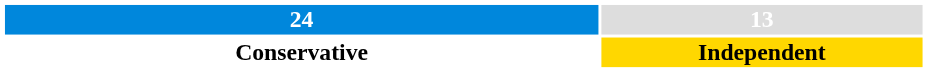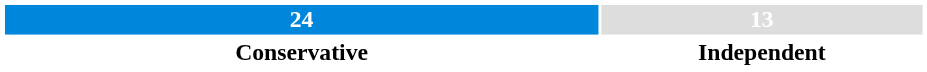(762, 52) gold background -> (762, 52) no background
